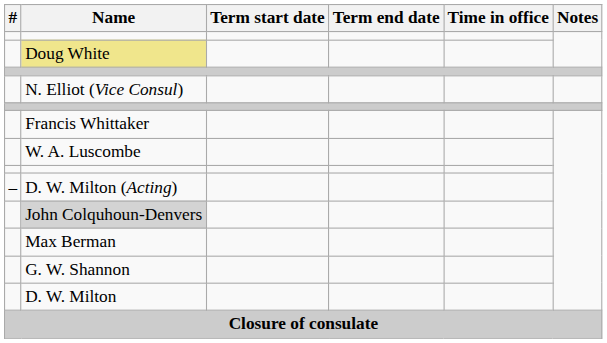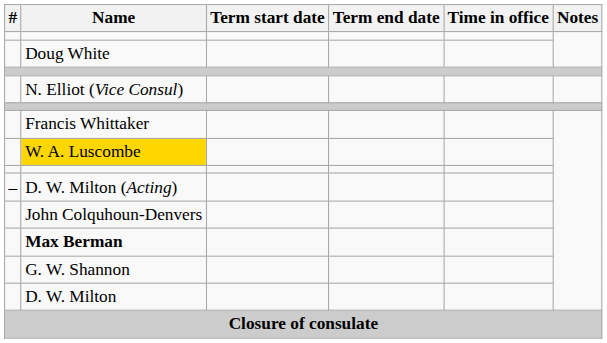(67, 53) khaki background -> (67, 53) no background
(83, 151) no background -> (83, 151) gold background
(114, 214) lightgrey background -> (114, 214) no background
(70, 241) normal -> (74, 241) bold
